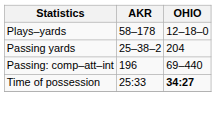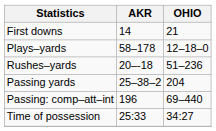+ row: (35, 31)
+ row: (42, 65)
(180, 83) bold -> (180, 117) normal
